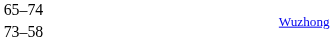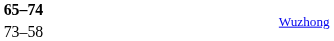(23, 9) normal -> (23, 9) bold
